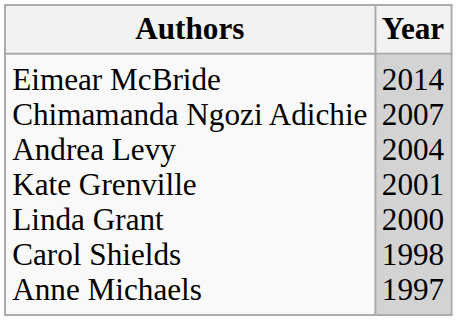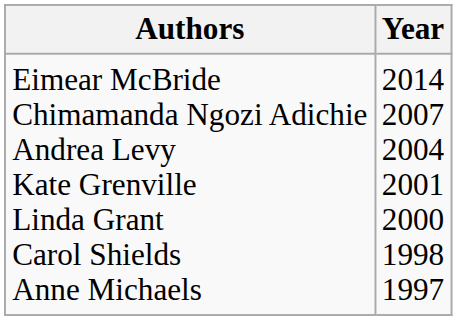(413, 184) lightgrey background -> (413, 184) no background
